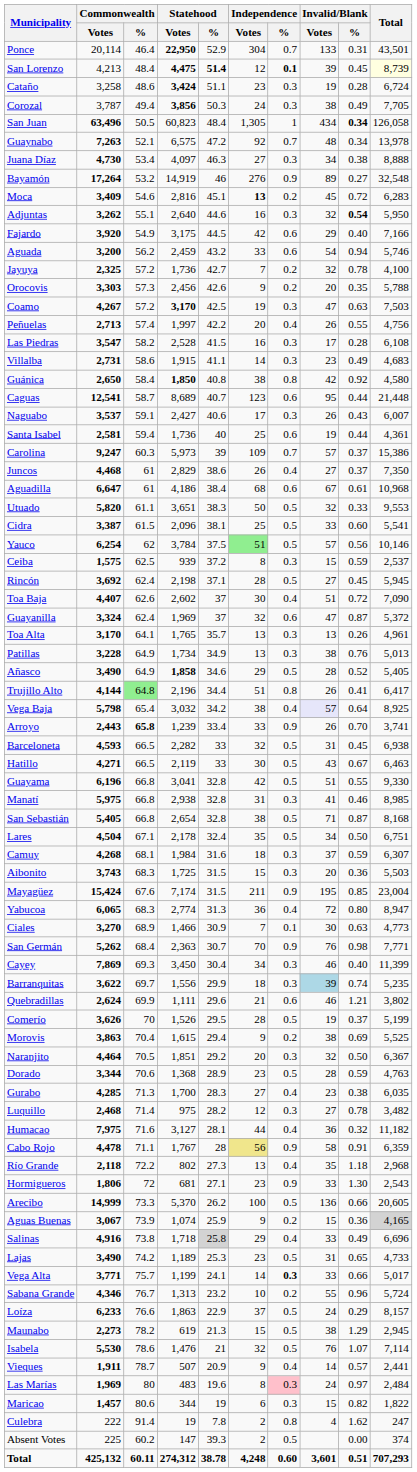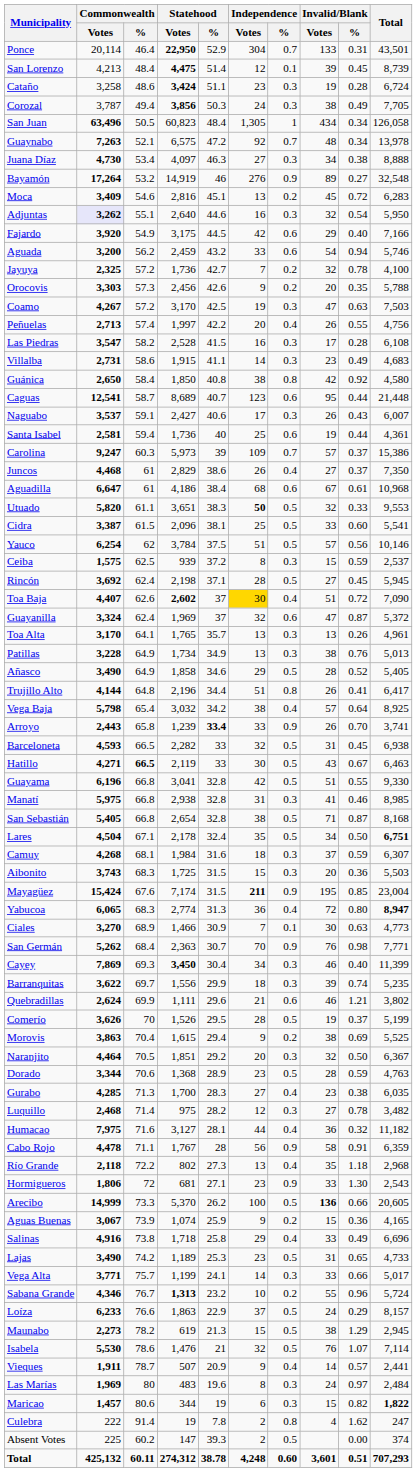(216, 68) bold -> (216, 68) normal
(290, 68) bold -> (290, 68) normal
(396, 68) lightyellow background -> (396, 68) no background
(358, 123) bold -> (358, 123) normal
(260, 196) bold -> (260, 196) normal
(109, 215) no background -> (109, 215) lavender background
(358, 215) bold -> (358, 215) normal
(183, 306) bold -> (183, 306) normal
(183, 379) bold -> (183, 379) normal
(260, 507) normal -> (260, 507) bold
(260, 544) lightgreen background -> (260, 544) no background
(183, 599) normal -> (183, 599) bold
(260, 599) no background -> (260, 599) gold background
(183, 672) bold -> (183, 672) normal
(145, 690) lightgreen background -> (145, 690) no background
(331, 708) lavender background -> (331, 708) no background
(145, 727) bold -> (145, 727) normal
(216, 727) normal -> (216, 727) bold
(145, 763) normal -> (145, 763) bold
(396, 836) normal -> (396, 836) bold
(257, 891) normal -> (257, 891) bold
(396, 910) normal -> (396, 910) bold
(183, 964) normal -> (183, 964) bold
(331, 983) lightblue background -> (331, 983) no background
(260, 1147) khaki background -> (260, 1147) no background
(328, 1202) normal -> (328, 1202) bold
(396, 1221) lightgrey background -> (396, 1221) no background
(216, 1239) lightgrey background -> (216, 1239) no background
(290, 1275) bold -> (290, 1275) normal
(183, 1294) normal -> (183, 1294) bold
(290, 1385) pink background -> (290, 1385) no background
(396, 1403) normal -> (396, 1403) bold
